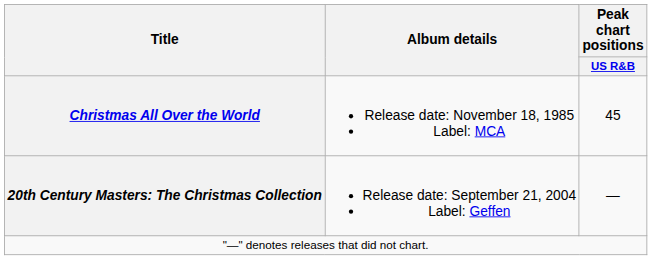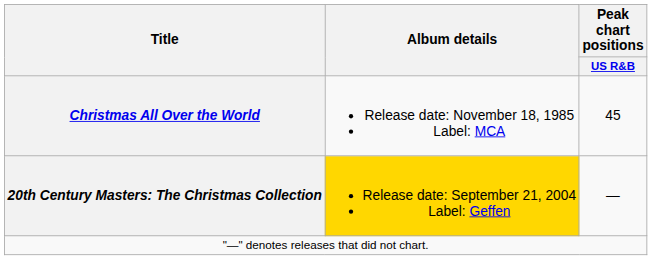(452, 204) no background -> (452, 204) gold background
